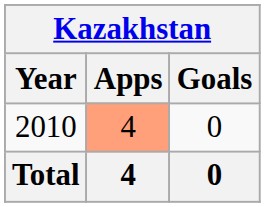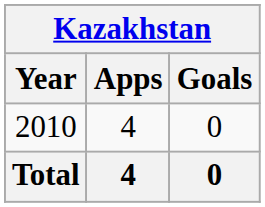(128, 126) lightsalmon background -> (128, 126) no background
